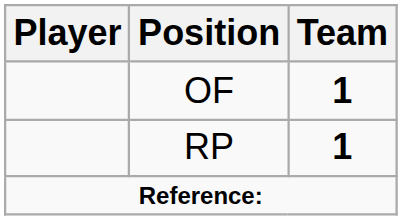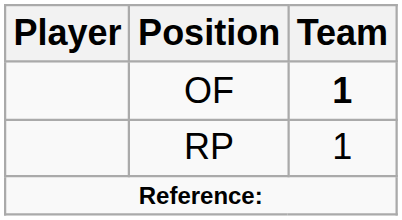(342, 147) bold -> (342, 147) normal
